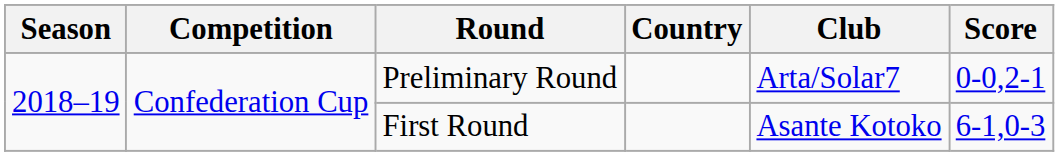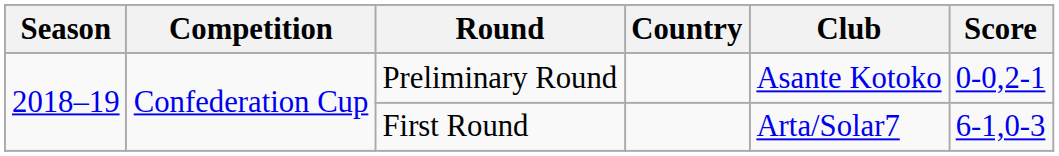(828, 77) Arta/Solar7 -> (849, 77) Asante Kotoko
(849, 126) Asante Kotoko -> (828, 126) Arta/Solar7
